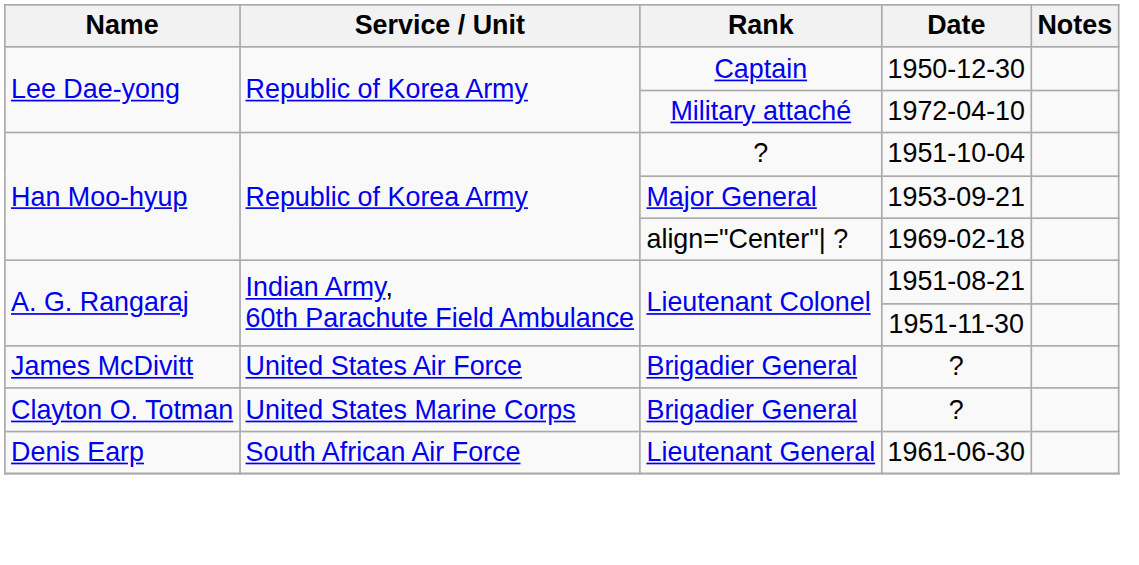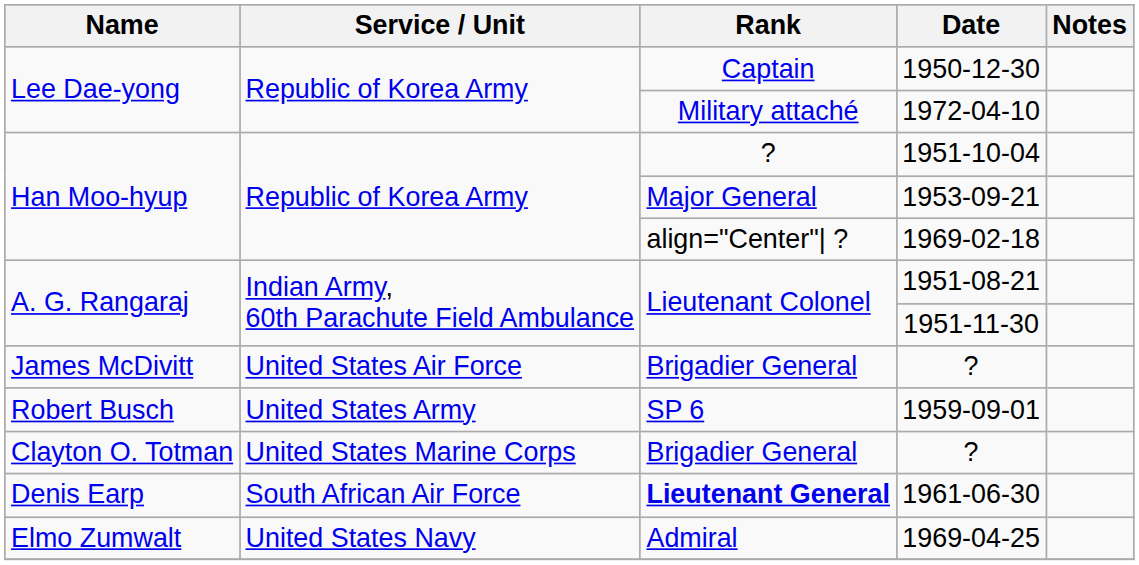+ row: (92, 409)
(761, 452) normal -> (768, 494) bold
+ row: (96, 537)
